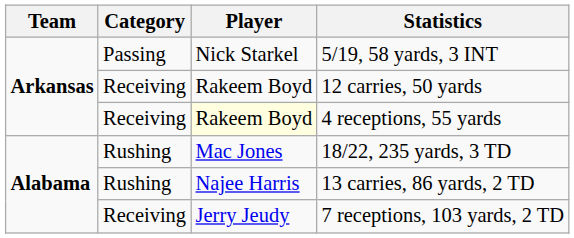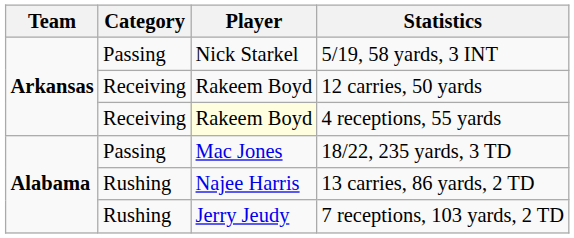(137, 151) Rushing -> (134, 151) Passing
(145, 216) Receiving -> (137, 216) Rushing
